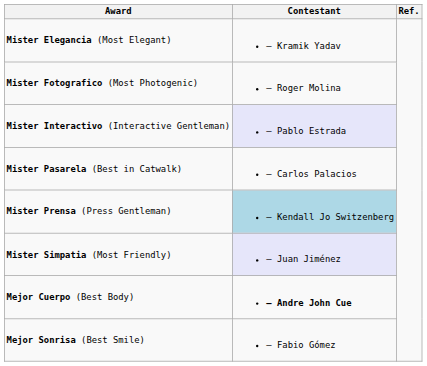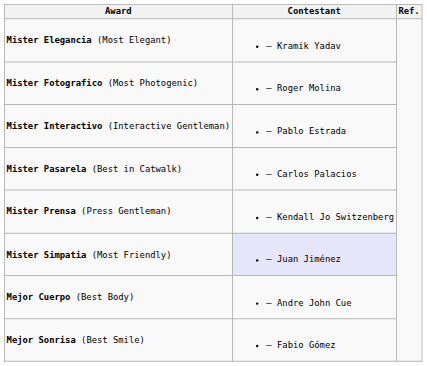(314, 131) lavender background -> (314, 131) no background
(314, 217) lightblue background -> (314, 217) no background
(314, 303) bold -> (314, 303) normal
